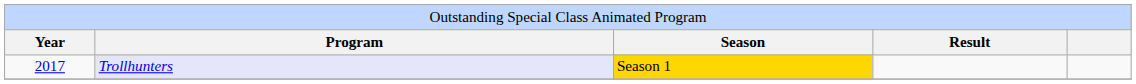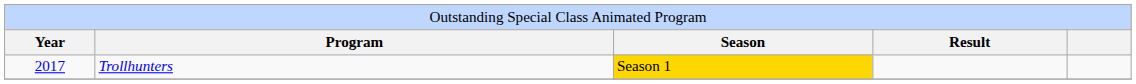(136, 67) lavender background -> (136, 67) no background
